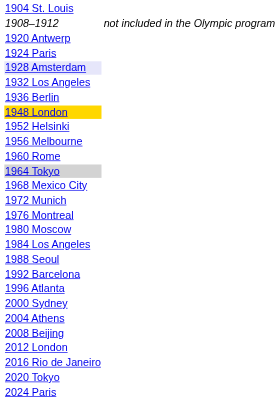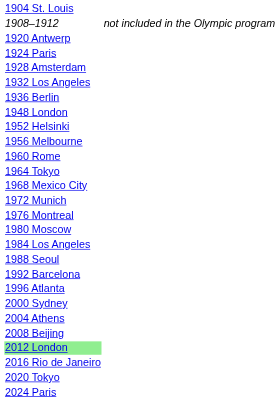(46, 68) lavender background -> (46, 68) no background
(36, 112) gold background -> (36, 112) no background
(32, 171) lightgrey background -> (32, 171) no background
(36, 348) no background -> (36, 348) lightgreen background
